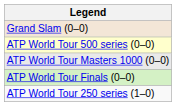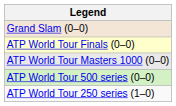(81, 45) ATP World Tour 500 series (0–0) -> (71, 45) ATP World Tour Finals (0–0)
(71, 77) ATP World Tour Finals (0–0) -> (81, 77) ATP World Tour 500 series (0–0)
